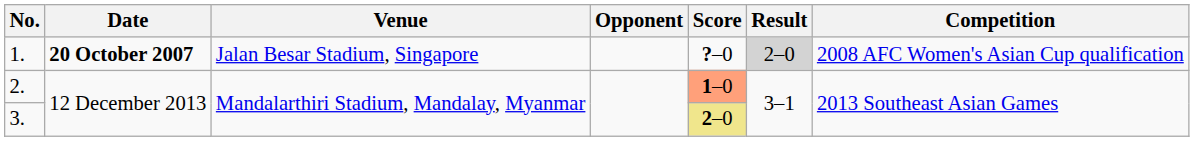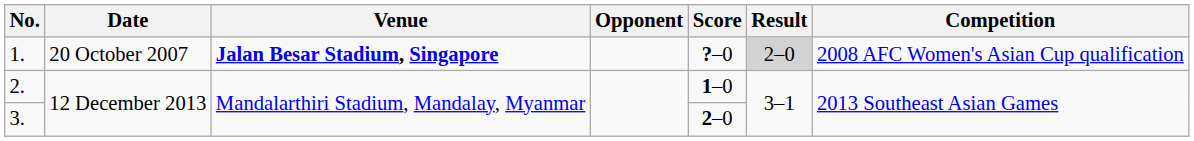(121, 53) bold -> (119, 53) normal
(347, 53) normal -> (357, 53) bold
(717, 86) lightsalmon background -> (717, 86) no background
(717, 119) khaki background -> (717, 119) no background
